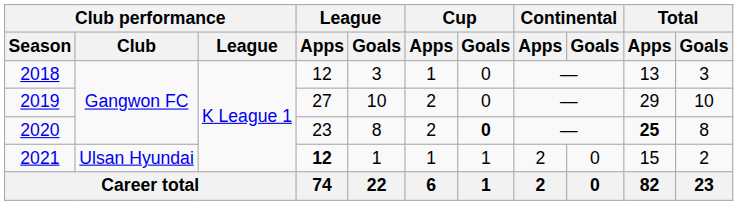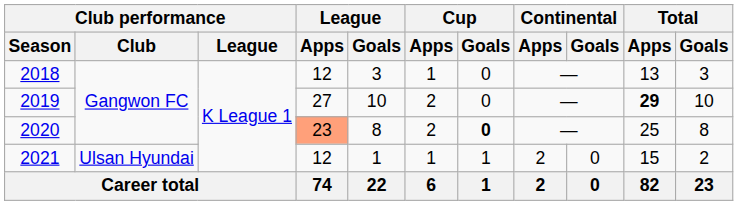(649, 102) normal -> (649, 102) bold
(322, 130) no background -> (322, 130) lightsalmon background
(649, 130) bold -> (649, 130) normal
(322, 158) bold -> (322, 158) normal
